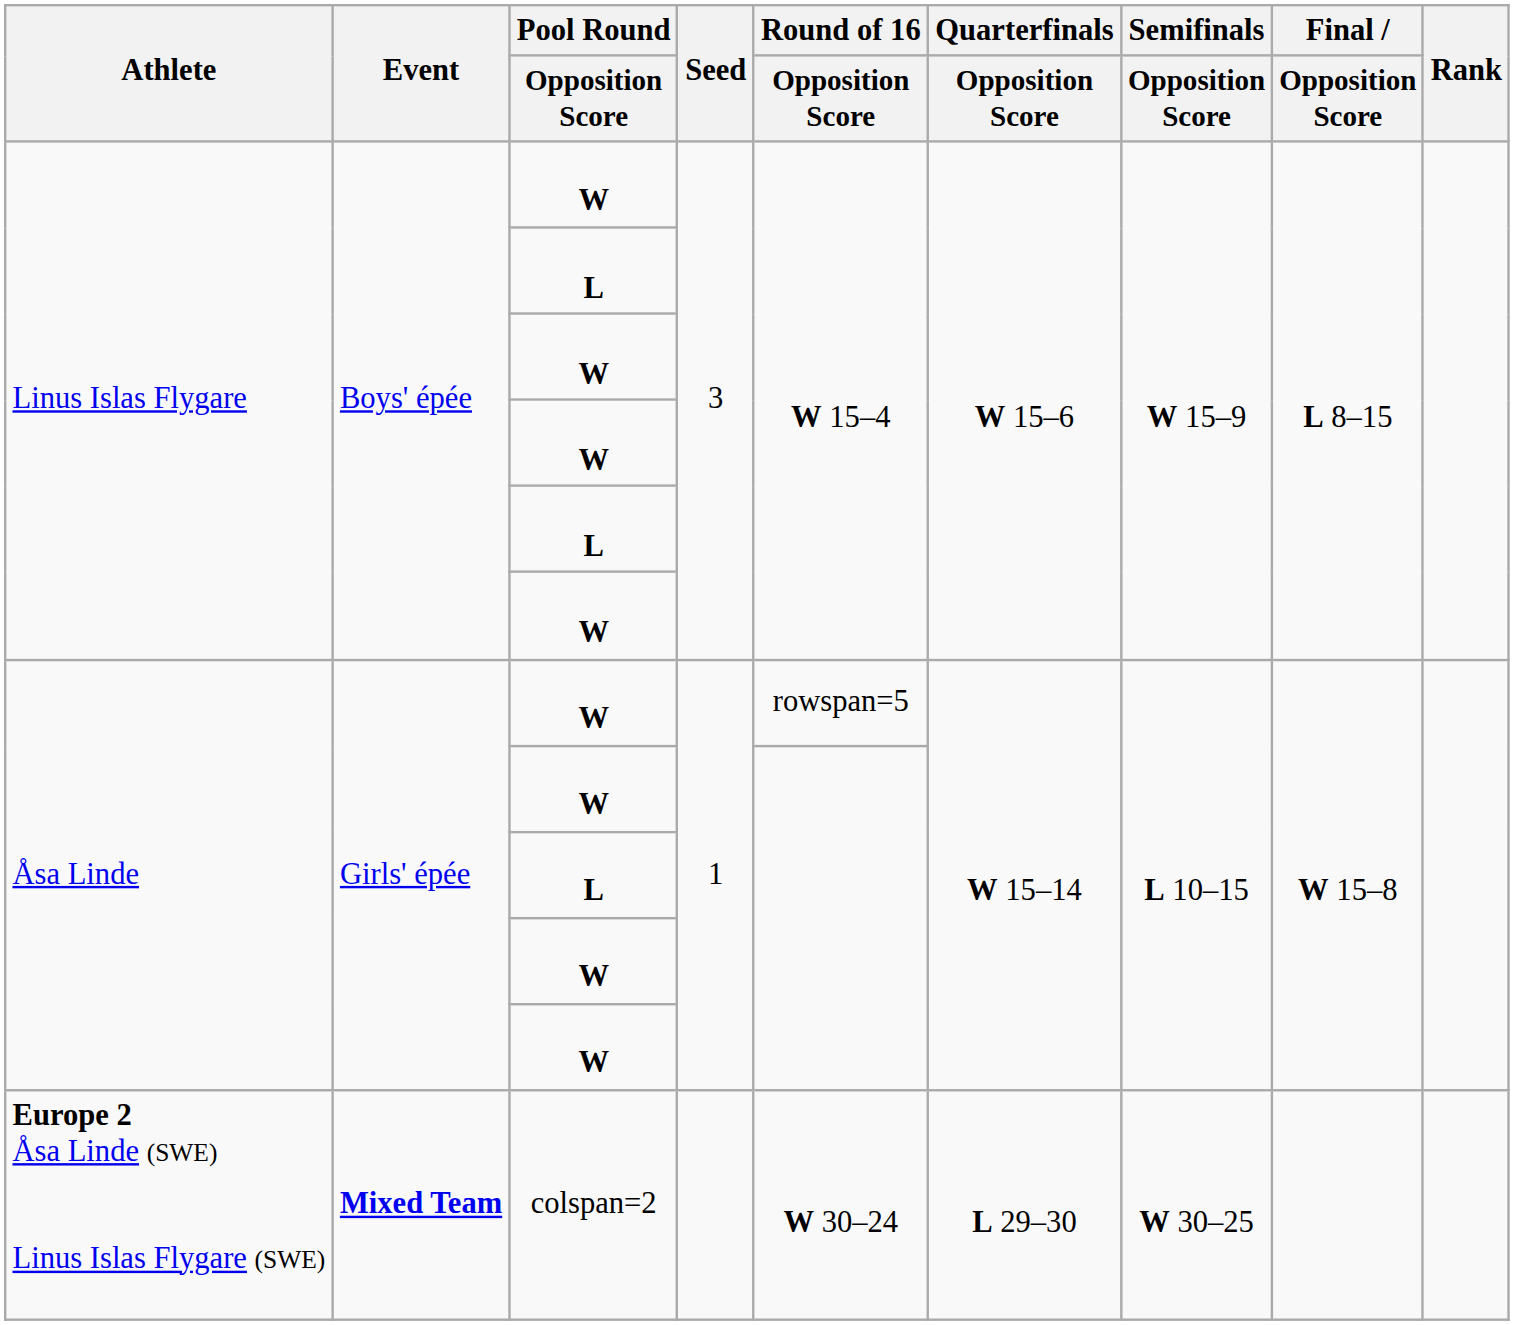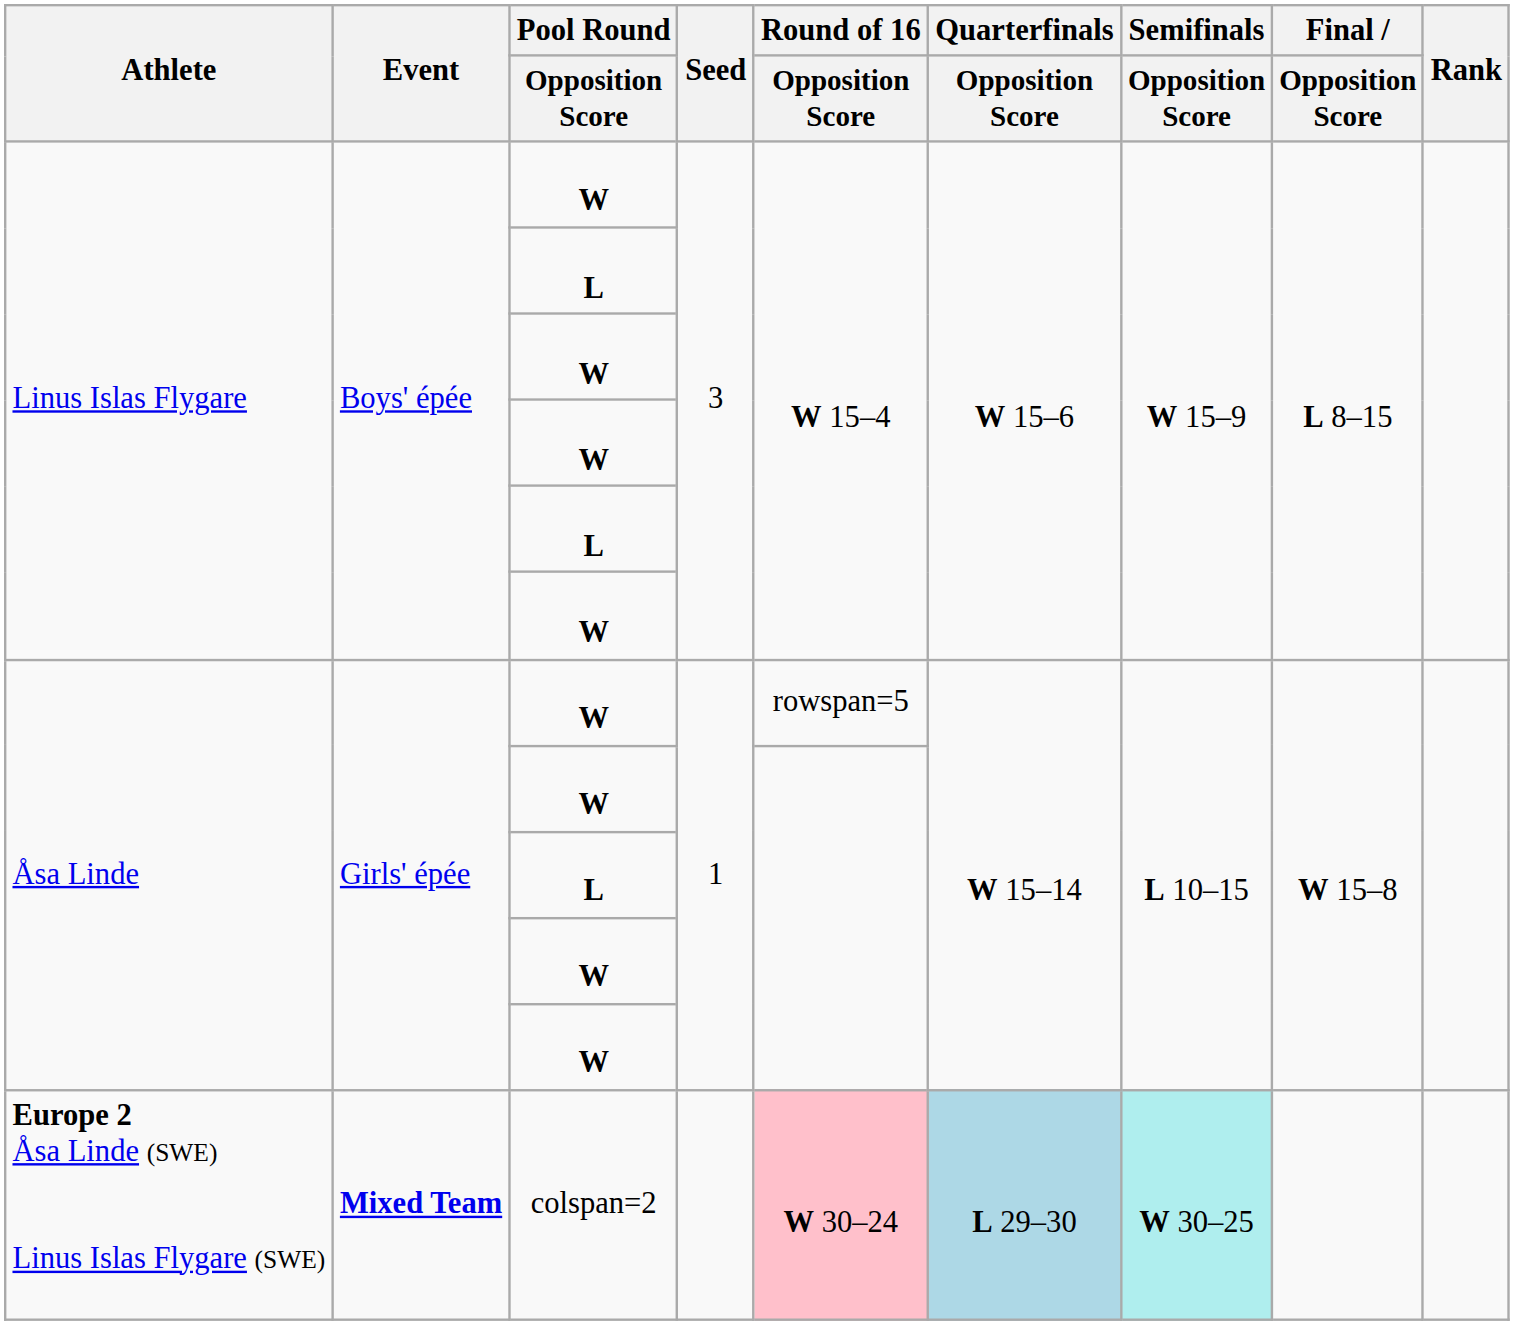(841, 1222) no background -> (841, 1222) pink background
(1024, 1222) no background -> (1024, 1222) lightblue background
(1197, 1222) no background -> (1197, 1222) paleturquoise background
